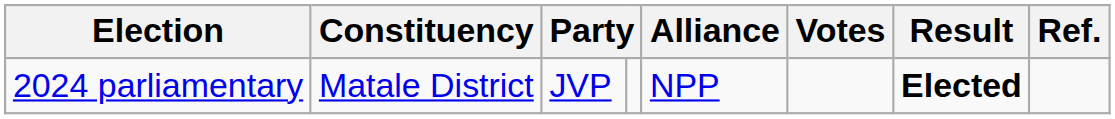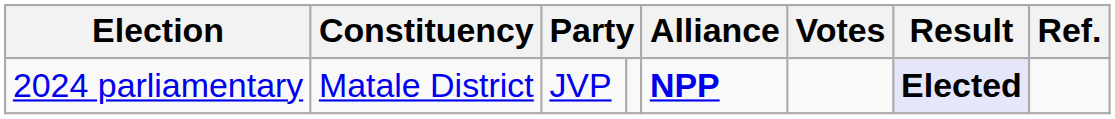(685, 85) normal -> (685, 85) bold
(961, 85) no background -> (961, 85) lavender background
